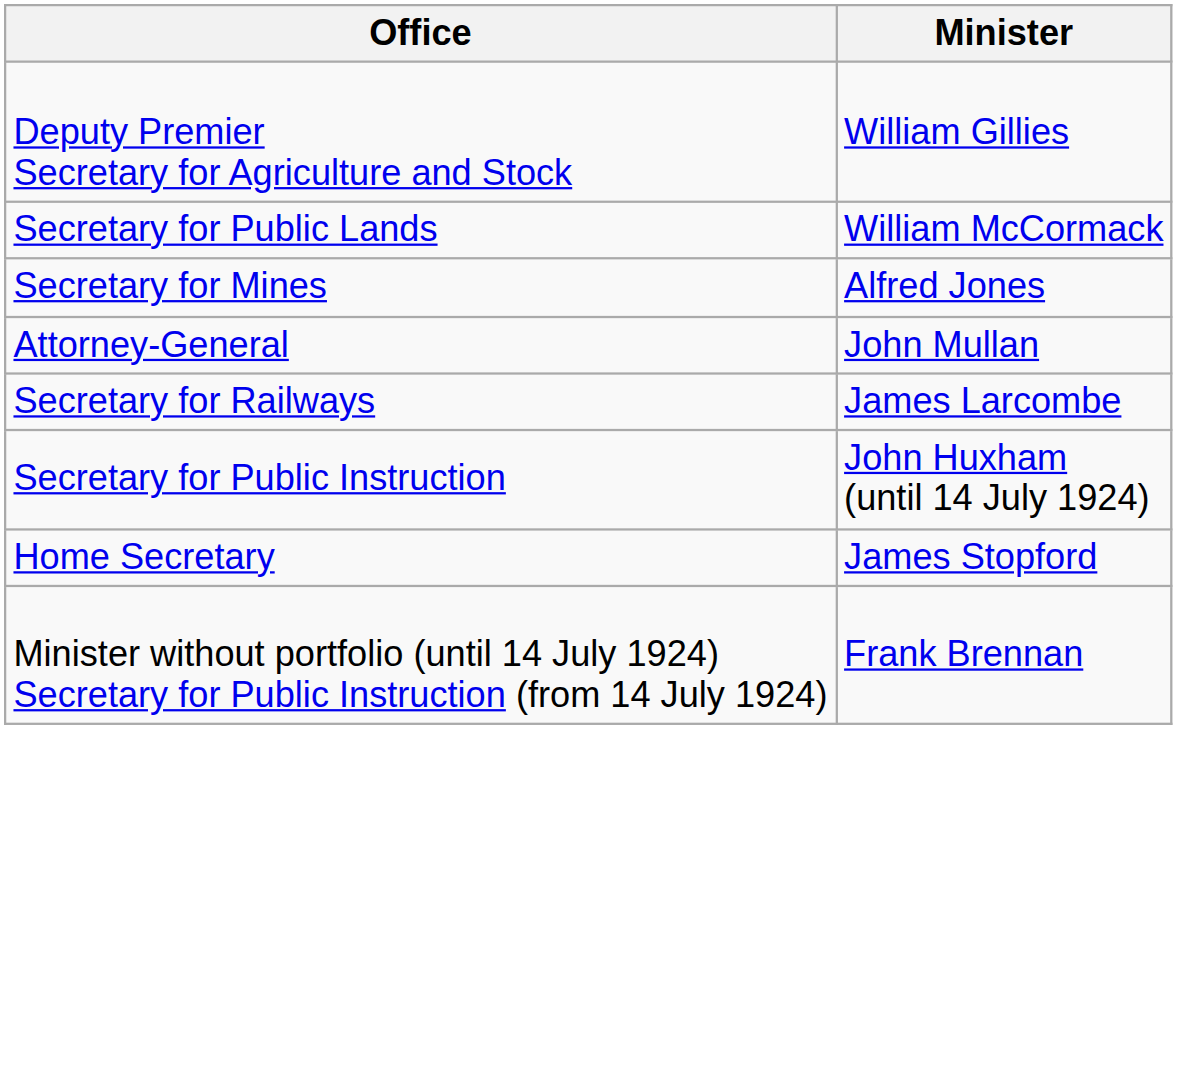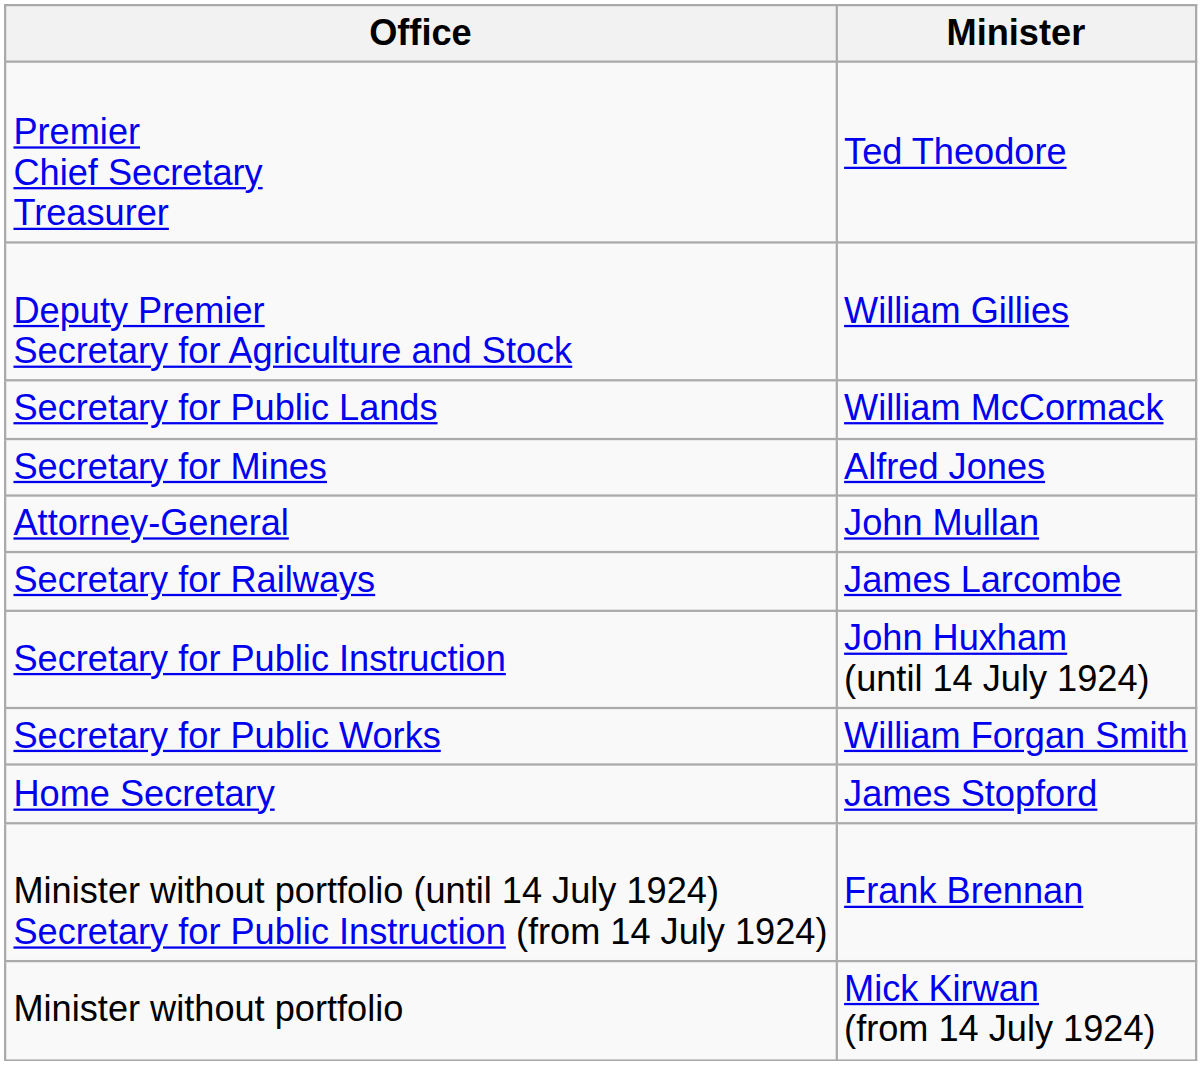+ row: (138, 171)
+ row: (227, 736)
+ row: (208, 1009)
